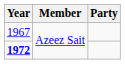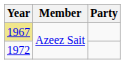(19, 31) no background -> (19, 31) khaki background
(19, 50) bold -> (19, 50) normal
